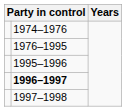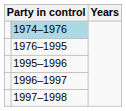(40, 30) no background -> (40, 30) lightblue background
(40, 81) bold -> (40, 81) normal
